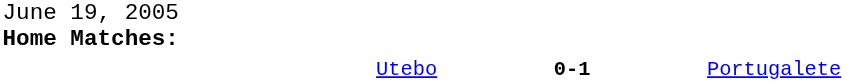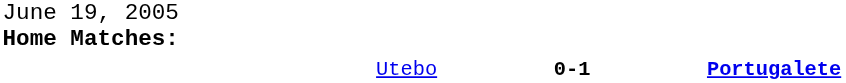(774, 69) normal -> (774, 69) bold
